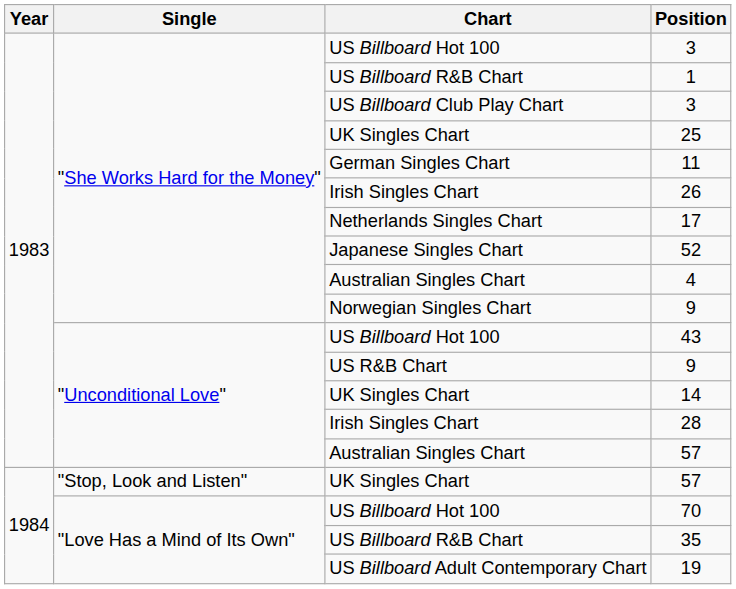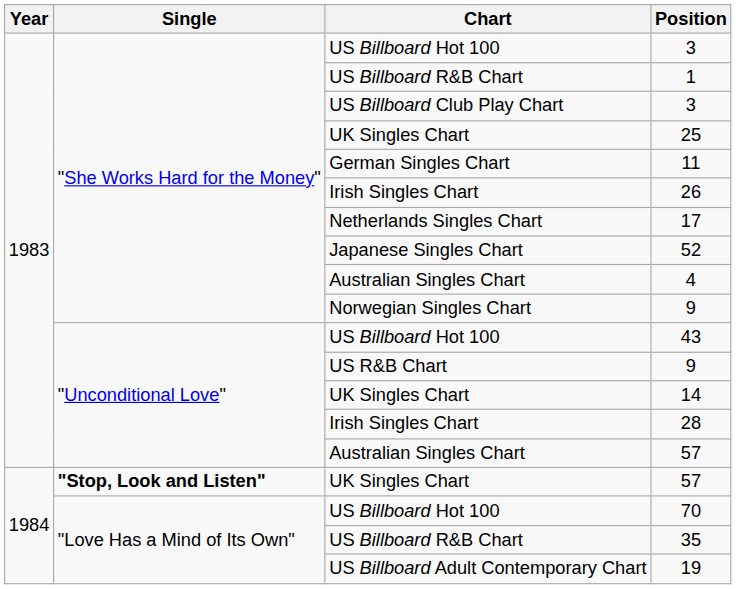(152, 481) normal -> (162, 481) bold
